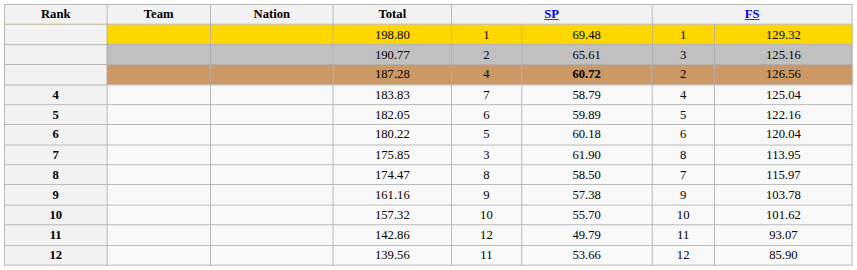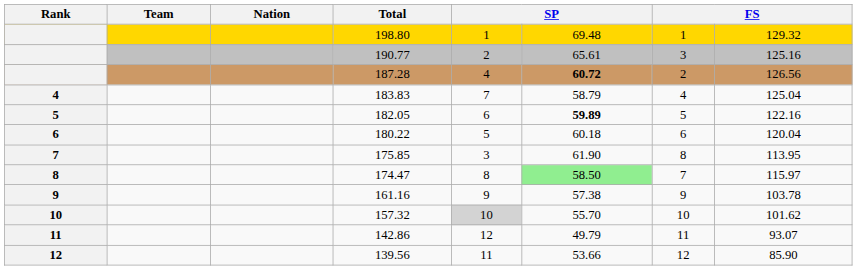(587, 114) normal -> (587, 114) bold
(587, 174) no background -> (587, 174) lightgreen background
(486, 214) no background -> (486, 214) lightgrey background
